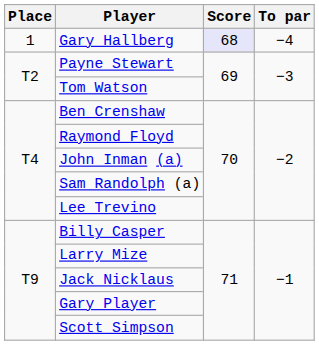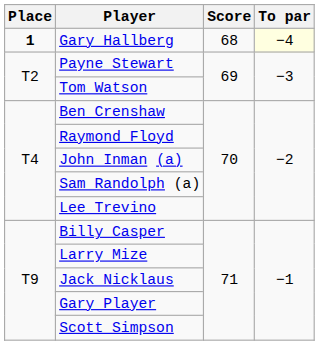(30, 40) normal -> (30, 40) bold
(229, 40) lavender background -> (229, 40) no background
(285, 40) no background -> (285, 40) lightyellow background
